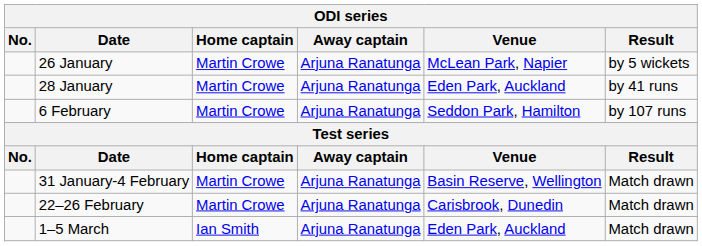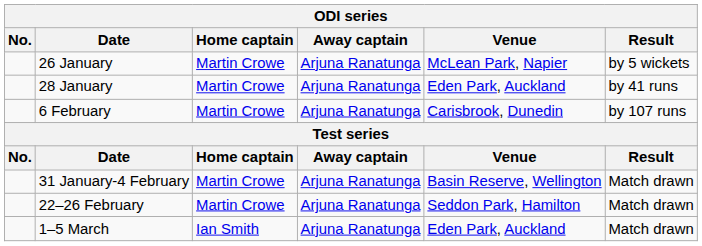(504, 110) Seddon Park, Hamilton -> (495, 110) Carisbrook, Dunedin
(495, 205) Carisbrook, Dunedin -> (504, 205) Seddon Park, Hamilton
